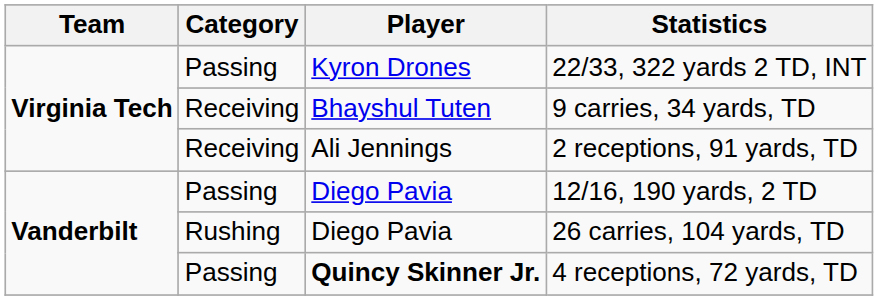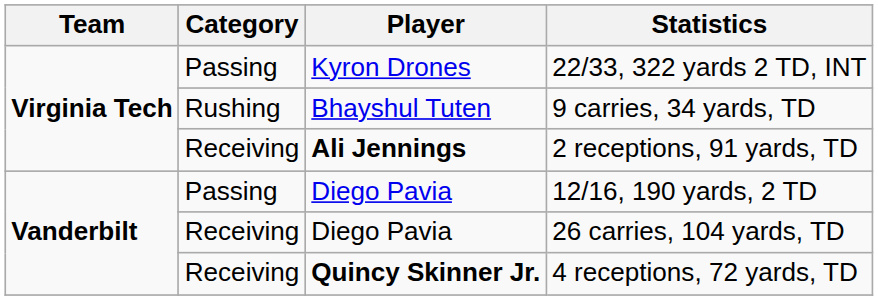(242, 107) Receiving -> (233, 107) Rushing
(382, 149) normal -> (389, 149) bold
(233, 232) Rushing -> (242, 232) Receiving
(231, 273) Passing -> (242, 273) Receiving
